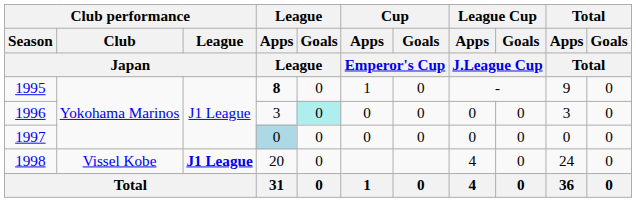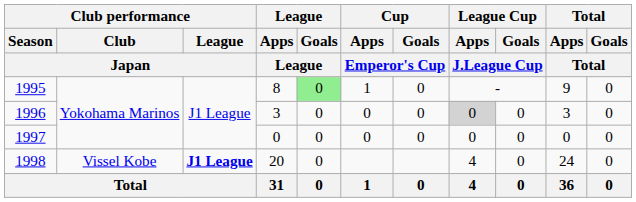(277, 88) bold -> (277, 88) normal
(319, 88) no background -> (319, 88) lightgreen background
(319, 112) paleturquoise background -> (319, 112) no background
(472, 112) no background -> (472, 112) lightgrey background
(277, 137) lightblue background -> (277, 137) no background
